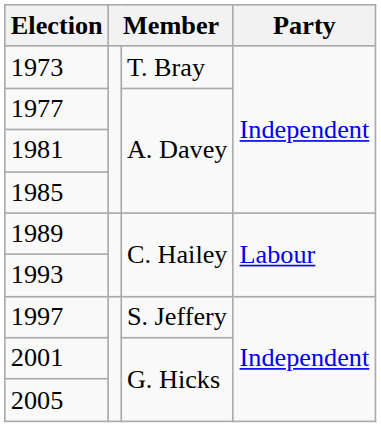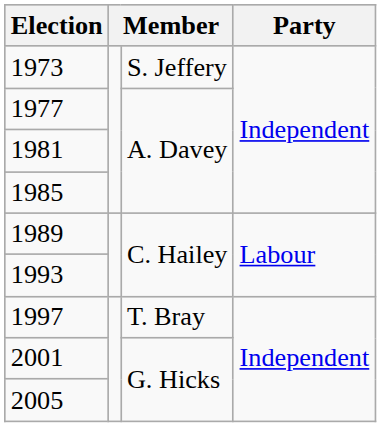(166, 66) T. Bray -> (177, 66) S. Jeffery
(177, 316) S. Jeffery -> (166, 316) T. Bray
